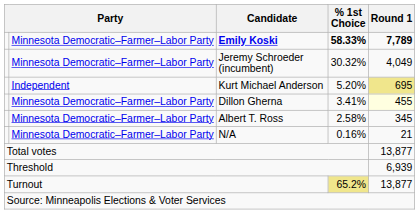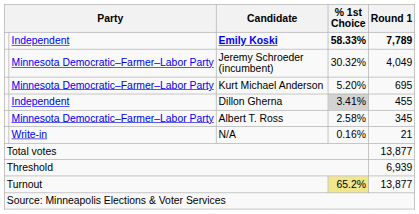(113, 40) Minnesota Democratic–Farmer–Labor Party -> (40, 40) Independent
(40, 85) Independent -> (113, 85) Minnesota Democratic–Farmer–Labor Party
(404, 85) khaki background -> (404, 85) no background
(113, 102) Minnesota Democratic–Farmer–Labor Party -> (40, 102) Independent
(351, 102) no background -> (351, 102) lightgrey background
(404, 102) lightyellow background -> (404, 102) no background
(113, 135) Minnesota Democratic–Farmer–Labor Party -> (29, 135) Write-in
